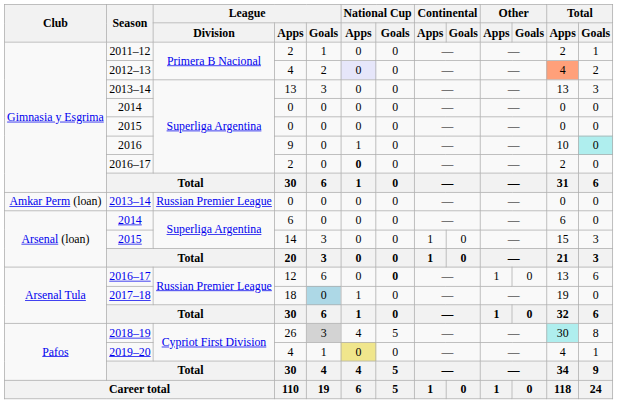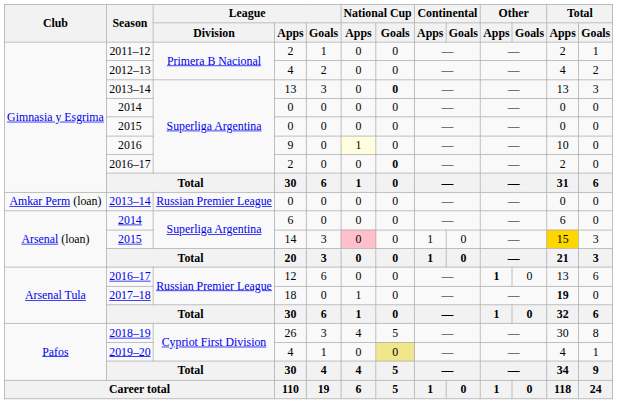(358, 70) lavender background -> (358, 70) no background
(563, 70) lightsalmon background -> (563, 70) no background
(395, 88) normal -> (395, 88) bold
(358, 145) no background -> (358, 145) lightyellow background
(596, 145) paleturquoise background -> (596, 145) no background
(358, 164) bold -> (358, 164) normal
(395, 164) normal -> (395, 164) bold
(358, 239) no background -> (358, 239) pink background
(563, 239) no background -> (563, 239) gold background
(395, 276) bold -> (395, 276) normal
(496, 276) normal -> (496, 276) bold
(324, 295) lightblue background -> (324, 295) no background
(563, 295) normal -> (563, 295) bold
(324, 333) lightgrey background -> (324, 333) no background
(563, 333) paleturquoise background -> (563, 333) no background
(358, 351) khaki background -> (358, 351) no background
(395, 351) no background -> (395, 351) khaki background
